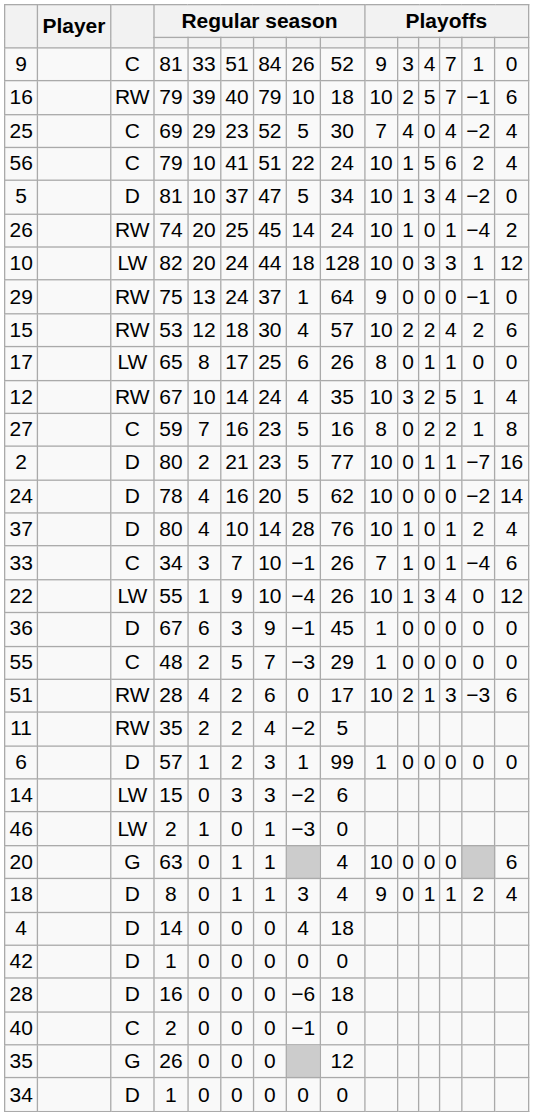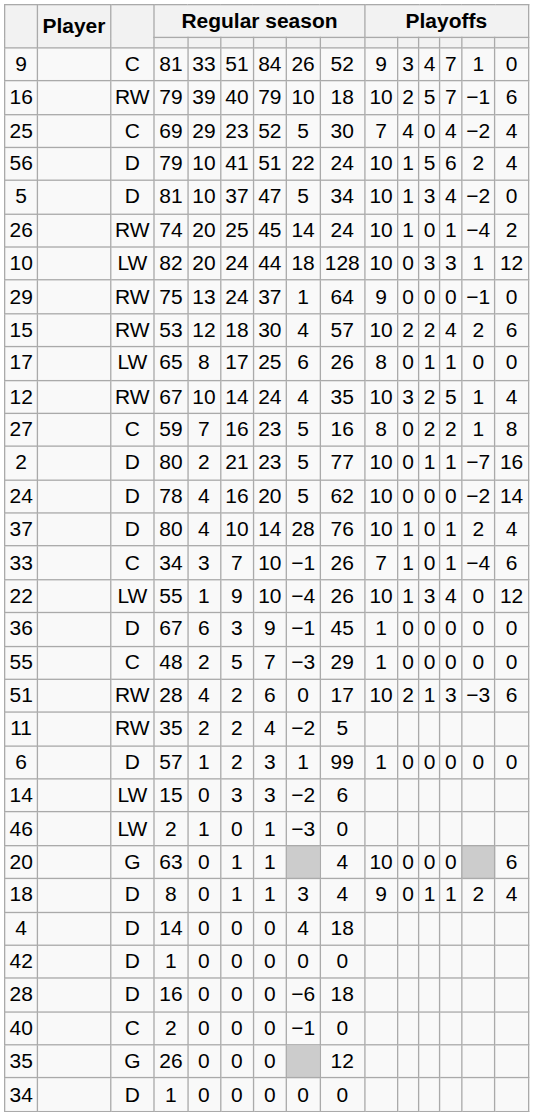(132, 163) C -> (132, 163) D
